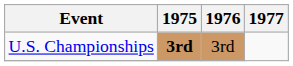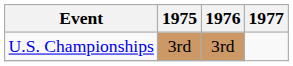(180, 46) bold -> (180, 46) normal
